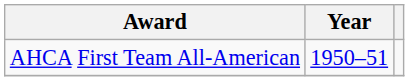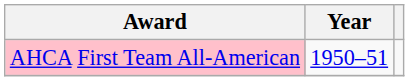(155, 57) no background -> (155, 57) pink background
